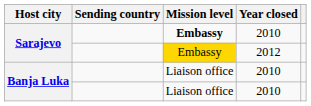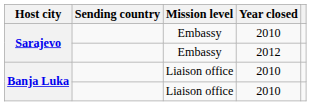(200, 33) bold -> (200, 33) normal
(200, 52) gold background -> (200, 52) no background
